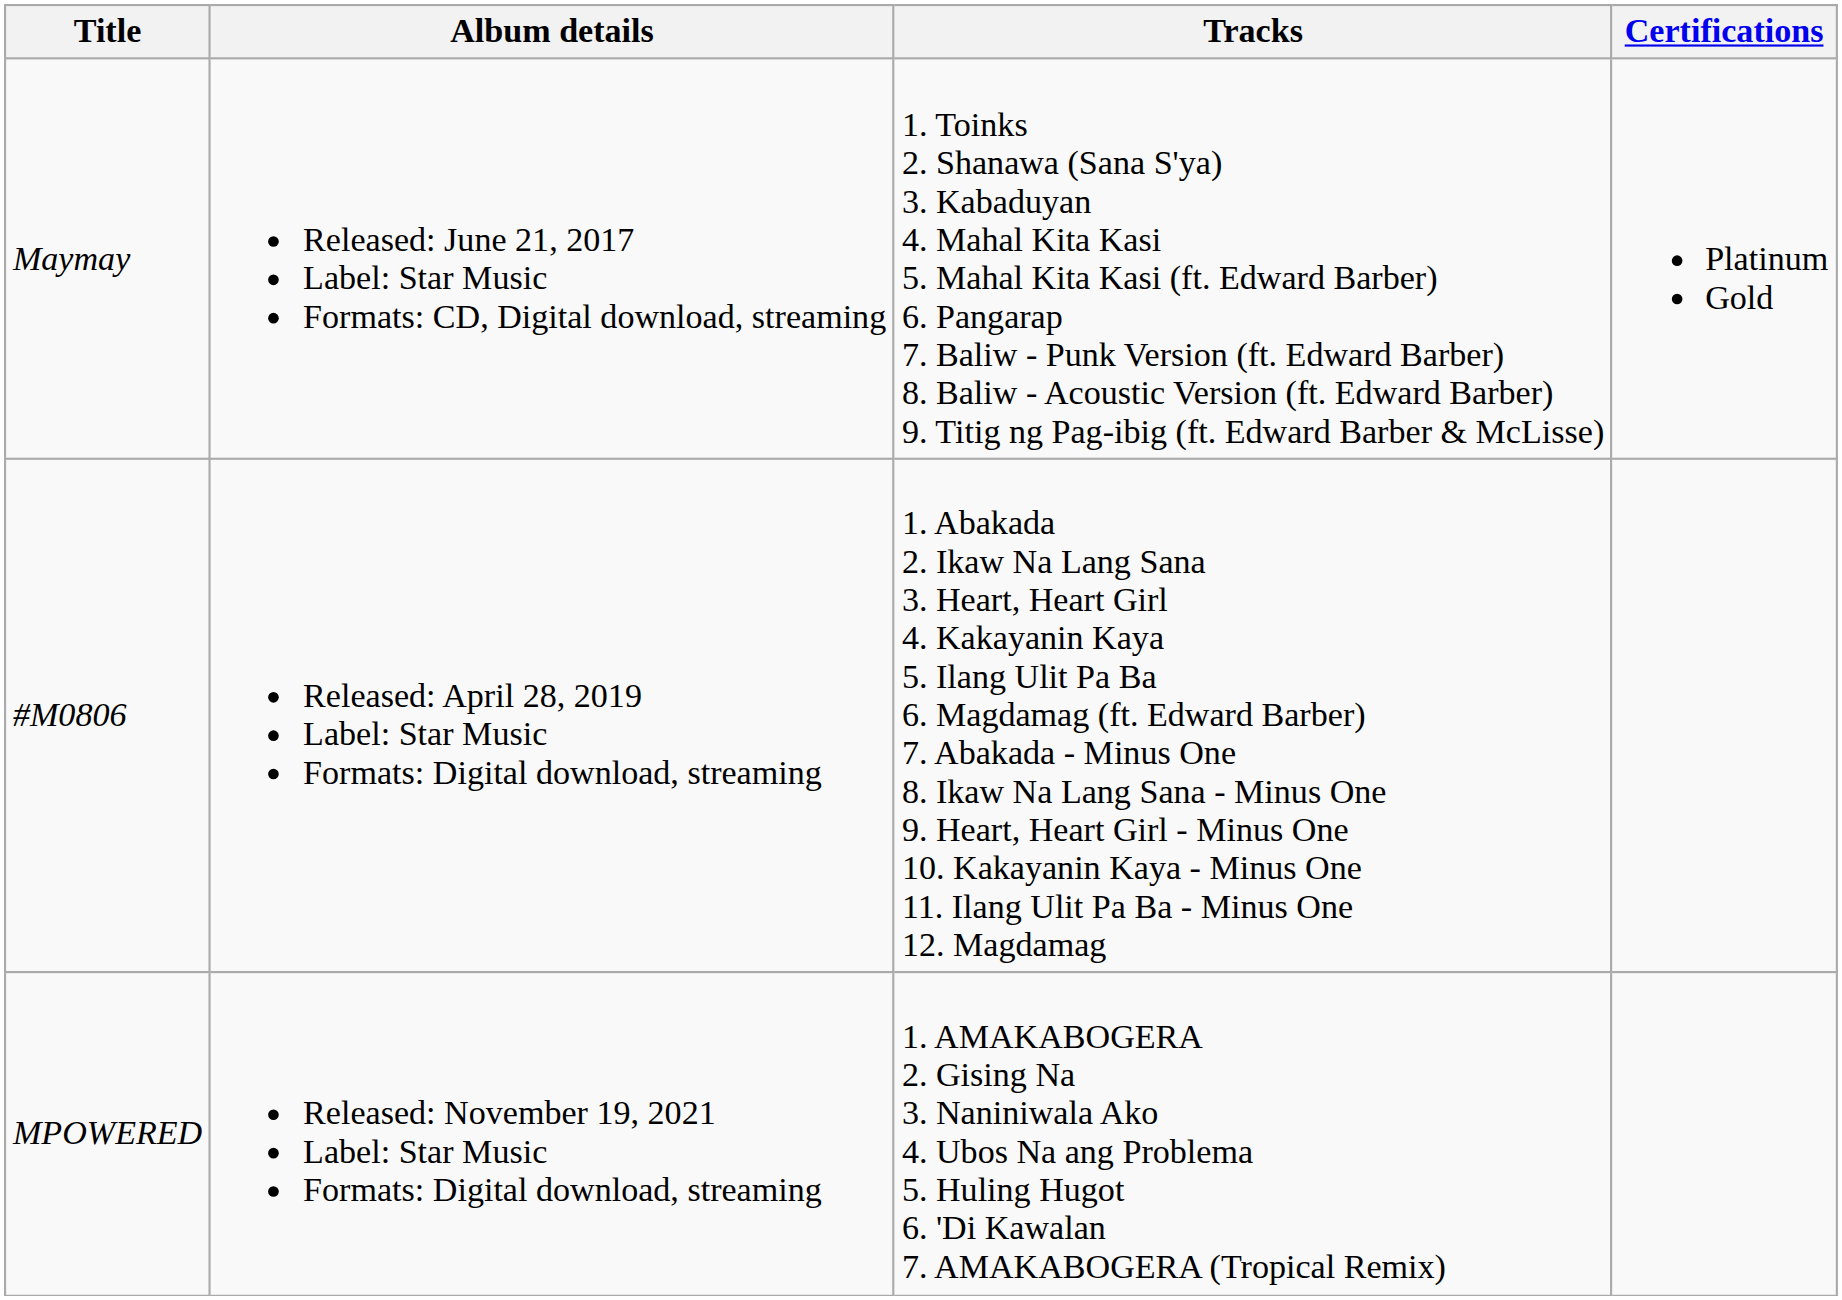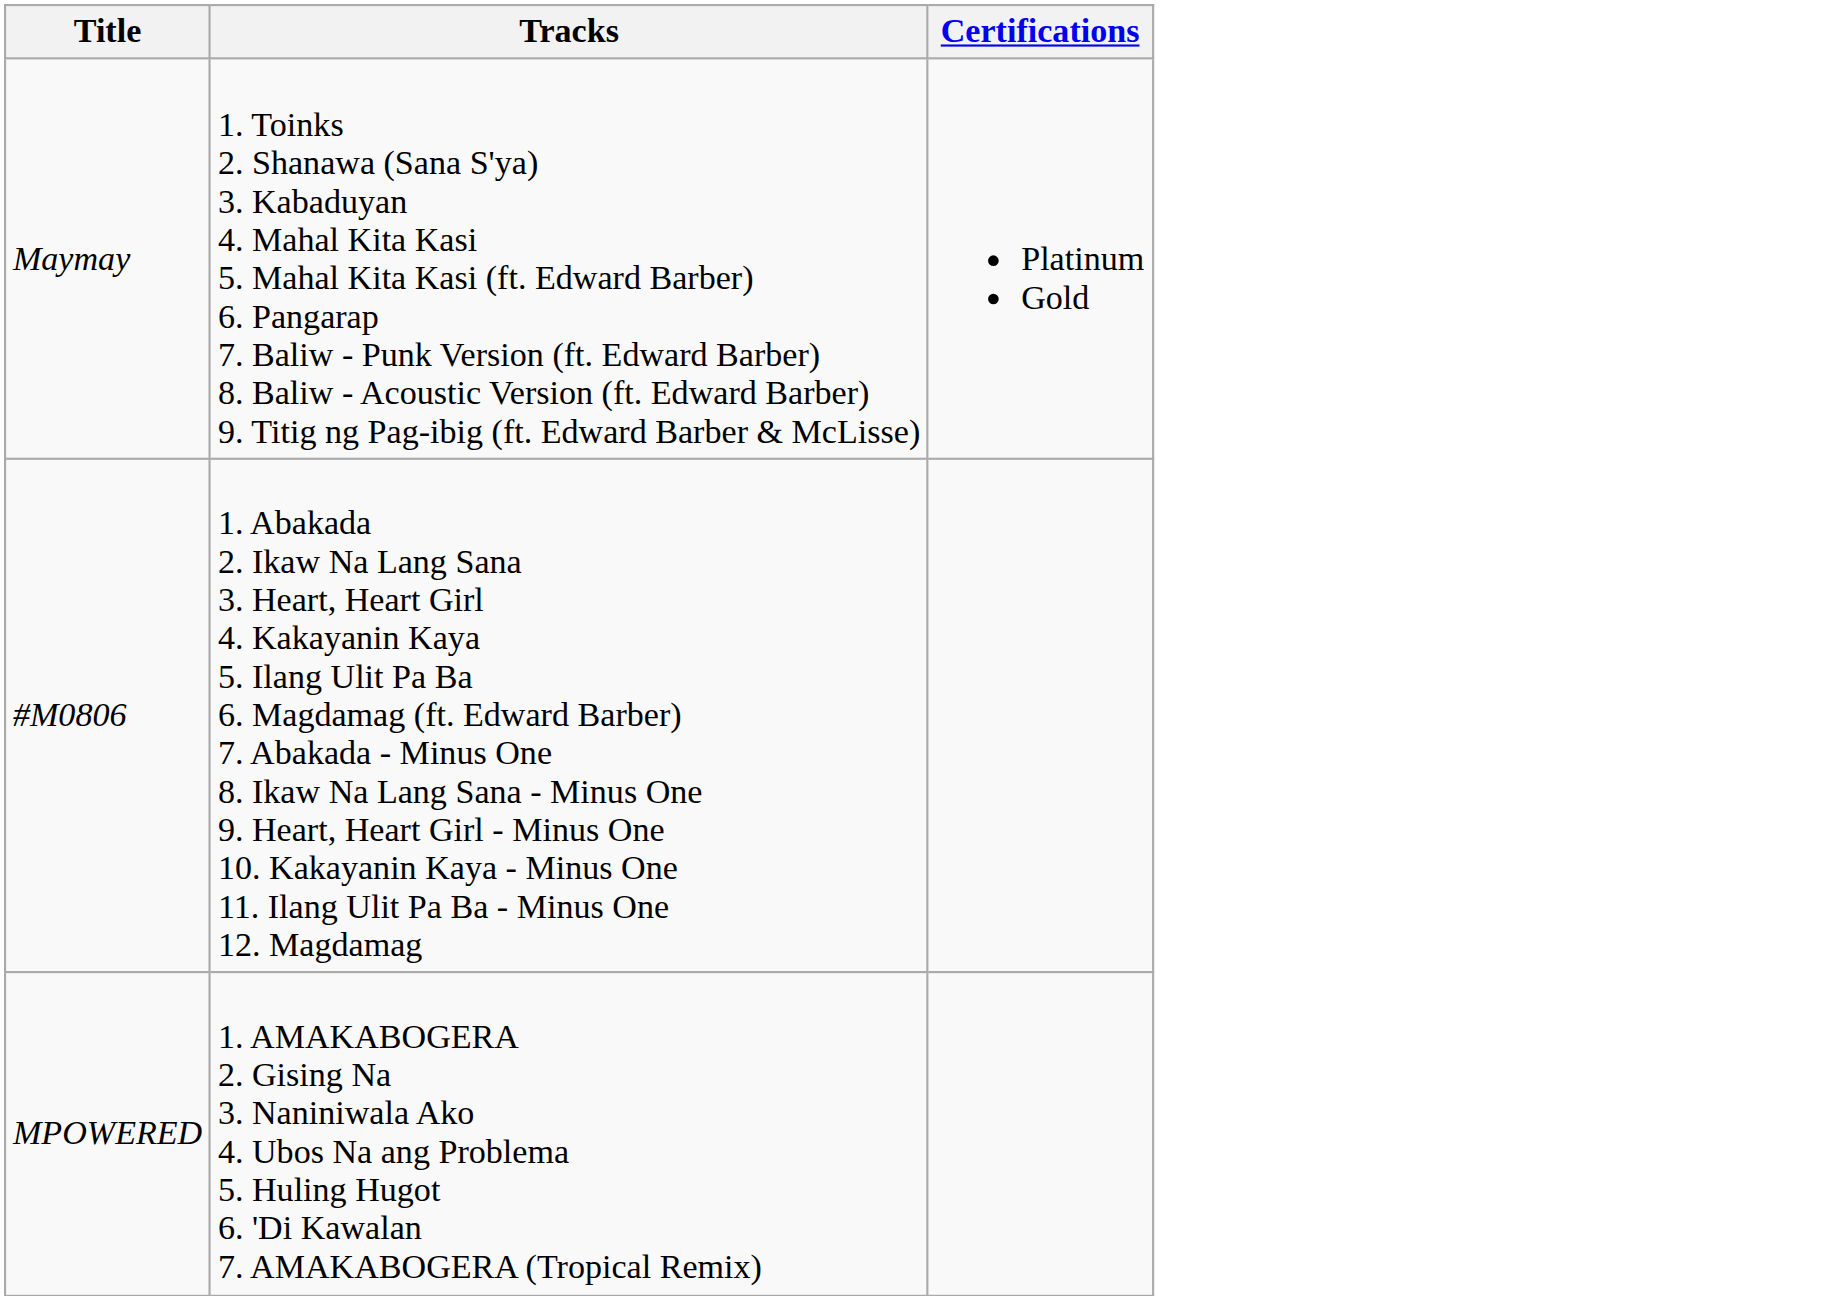- column: (552, 31)
